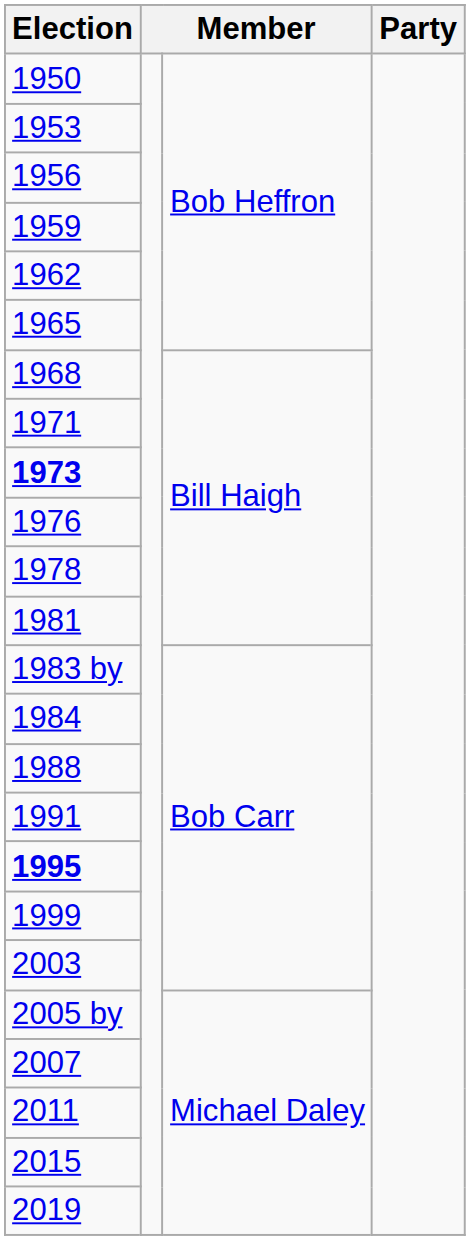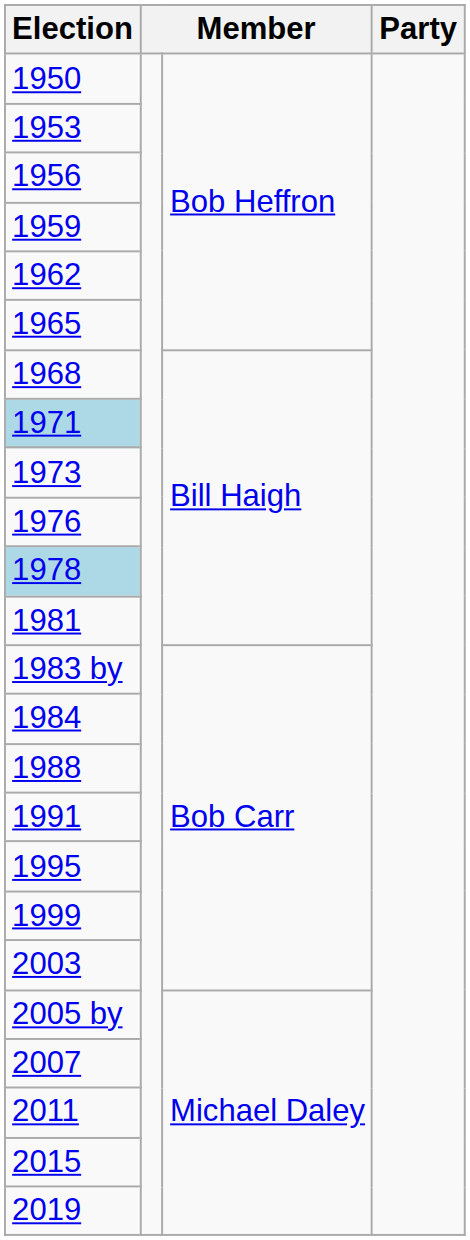(47, 422) no background -> (47, 422) lightblue background
(47, 472) bold -> (47, 472) normal
(47, 570) no background -> (47, 570) lightblue background
(47, 865) bold -> (47, 865) normal
